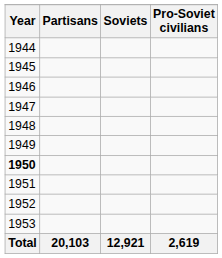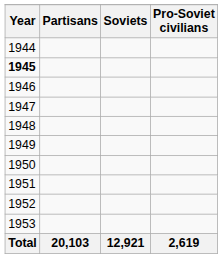(22, 67) normal -> (22, 67) bold
(22, 165) bold -> (22, 165) normal
